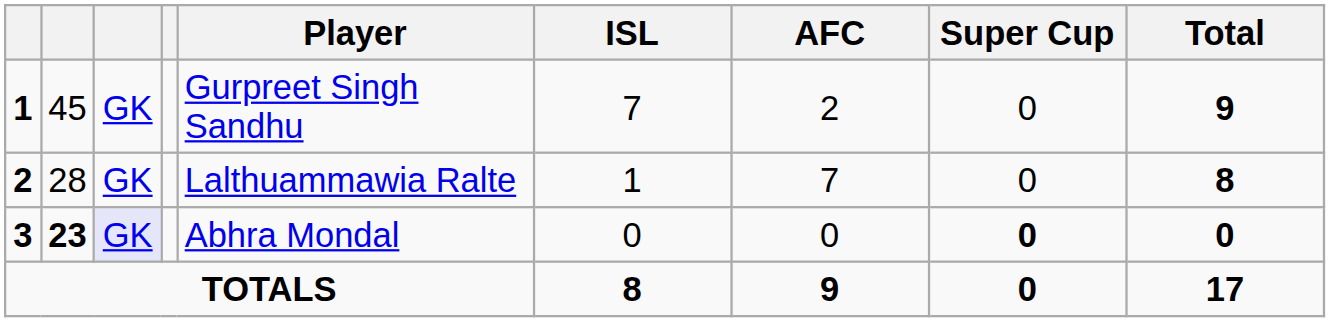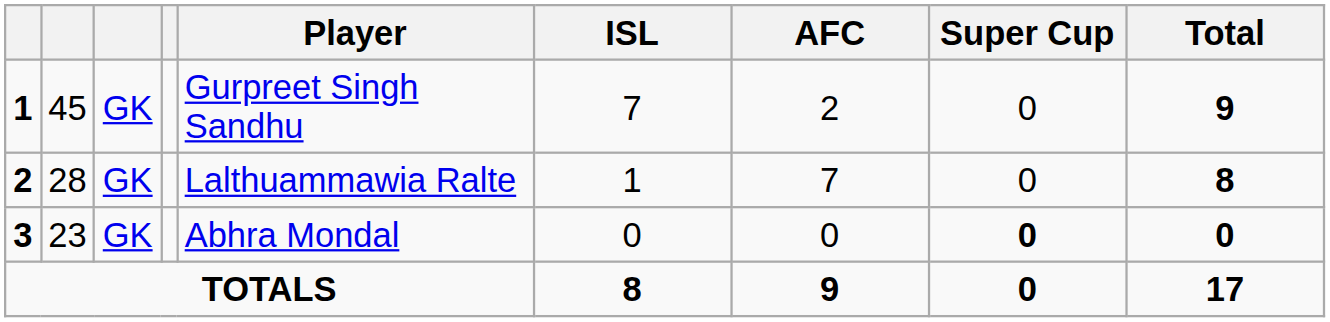(68, 235) bold -> (68, 235) normal
(128, 235) lavender background -> (128, 235) no background
